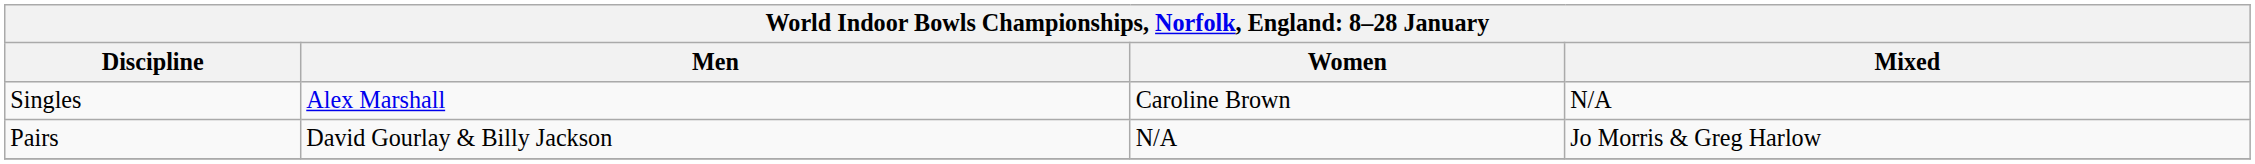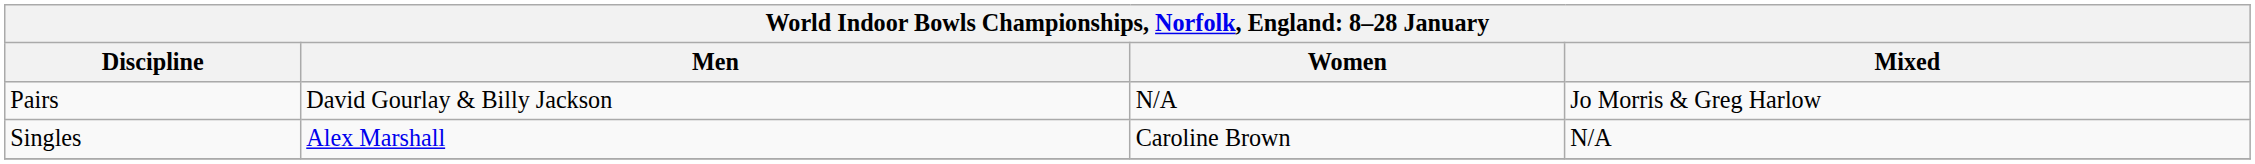rows swapped: (46, 100) <-> (34, 138)
